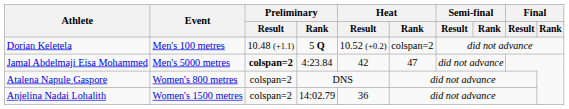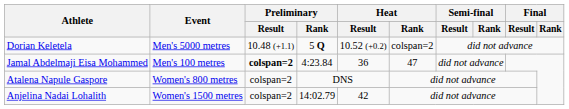(189, 46) Men's 100 metres -> (191, 46) Men's 5000 metres
(191, 62) Men's 5000 metres -> (189, 62) Men's 100 metres
(363, 62) 42 -> (363, 62) 36
(363, 96) 36 -> (363, 96) 42
